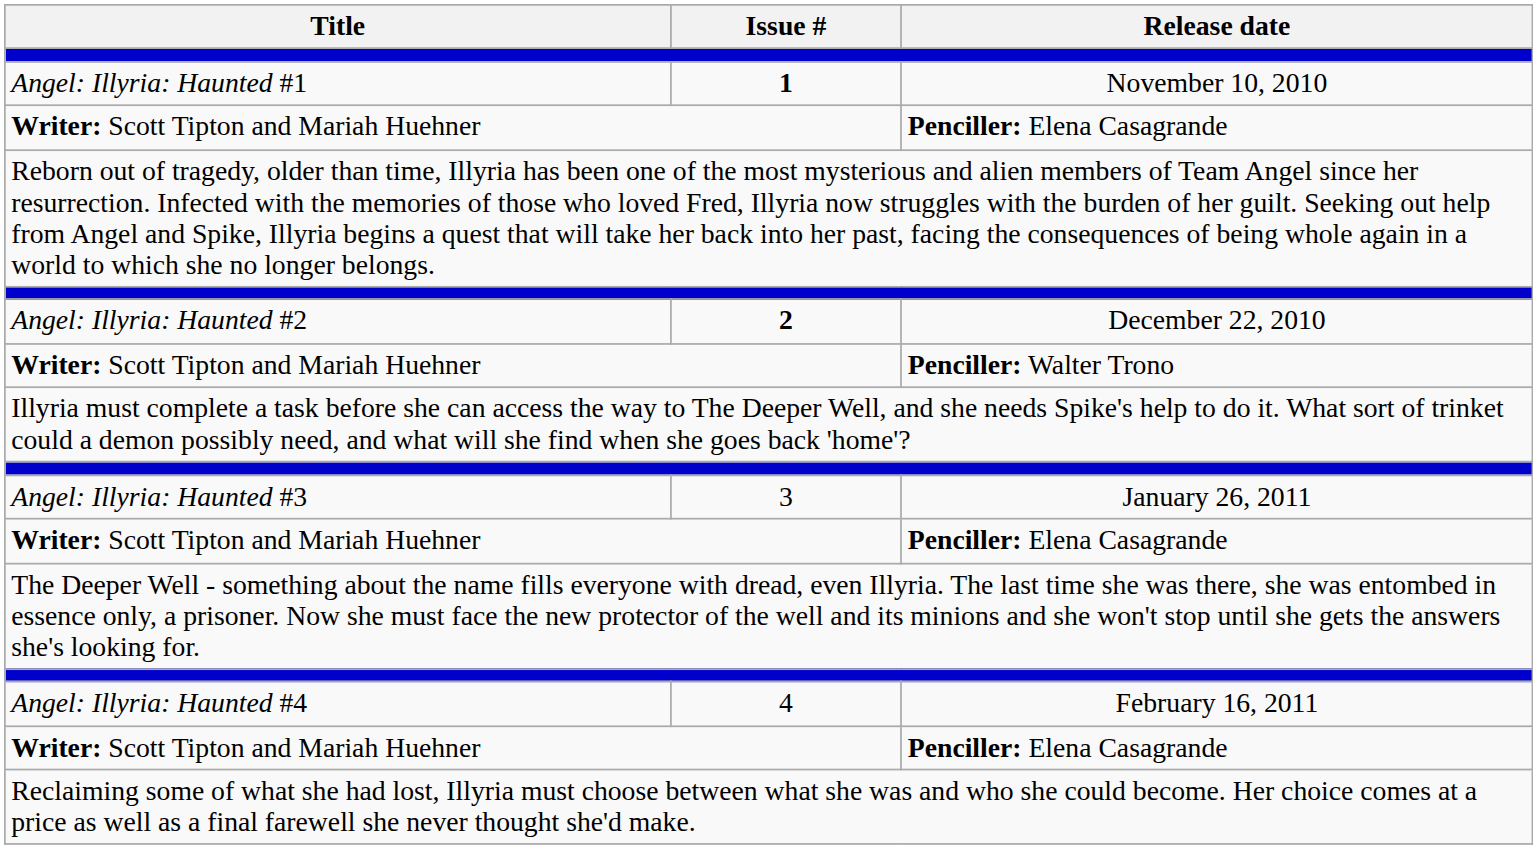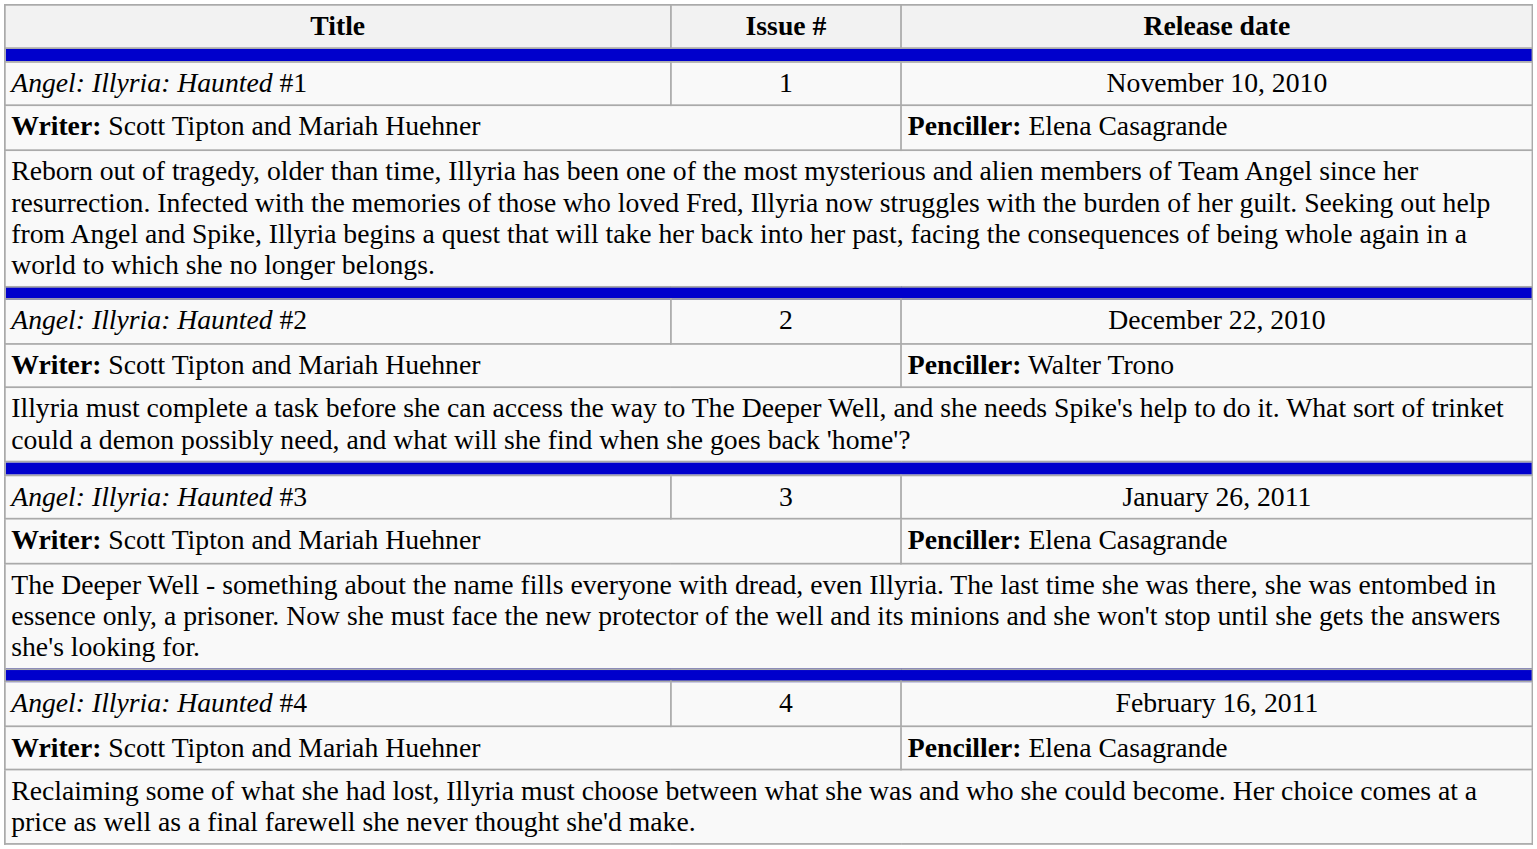(786, 83) bold -> (786, 83) normal
(786, 320) bold -> (786, 320) normal
